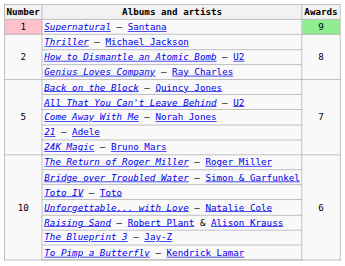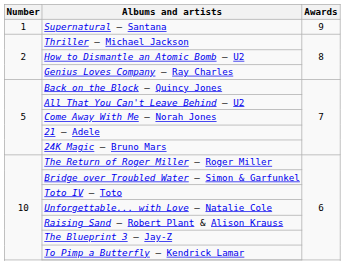(23, 27) pink background -> (23, 27) no background
(321, 27) lightgreen background -> (321, 27) no background
